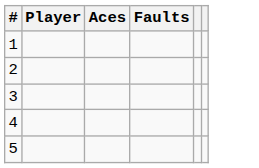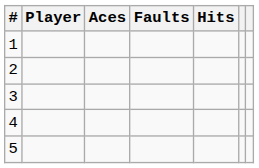+ column: (216, 18)
